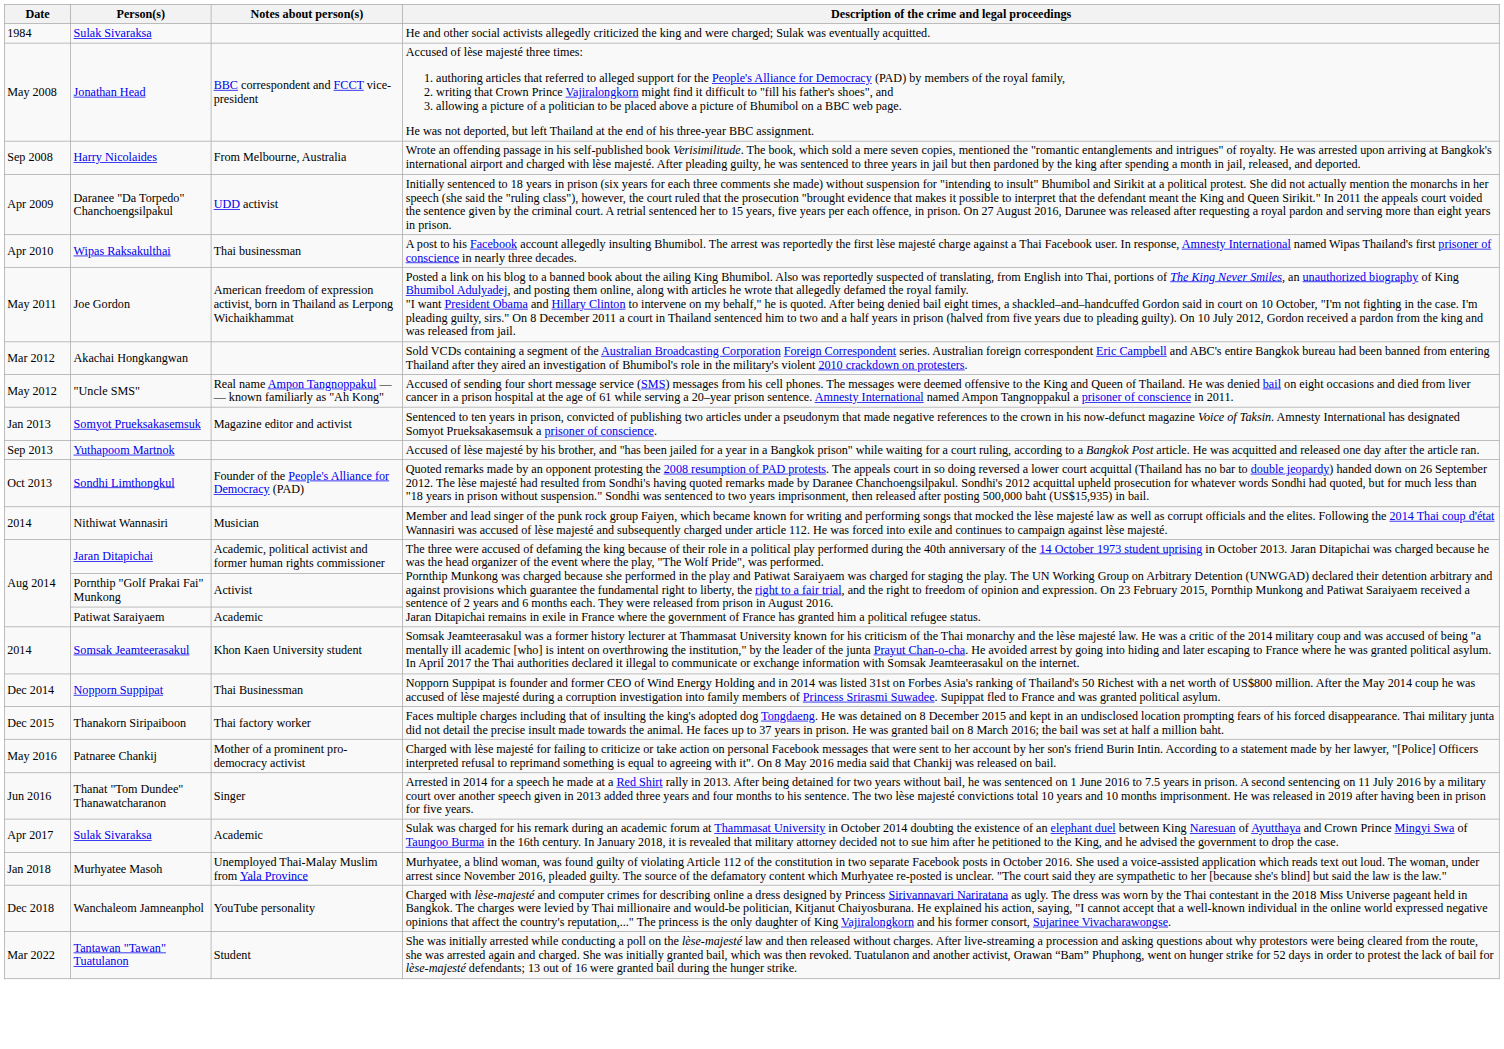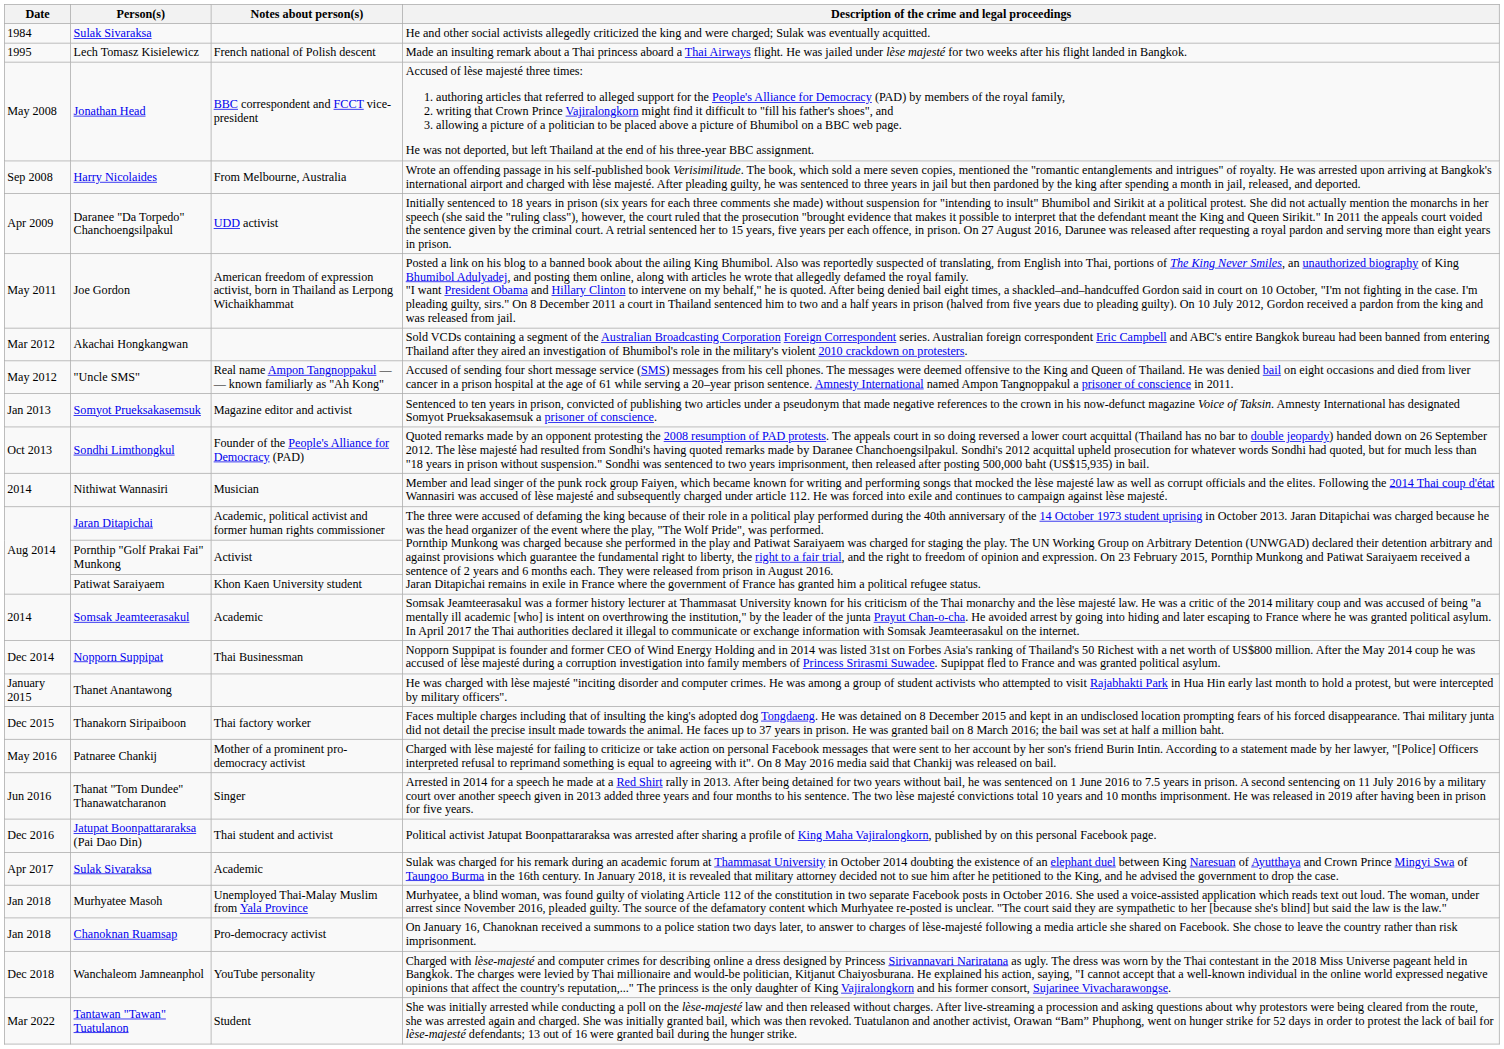+ row: (136, 52)
- row: (122, 251)
- row: (124, 450)
(238, 617) Academic -> (288, 584) Khon Kaen University student
(288, 650) Khon Kaen University student -> (238, 617) Academic
+ row: (123, 690)
+ row: (135, 835)
+ row: (125, 934)
